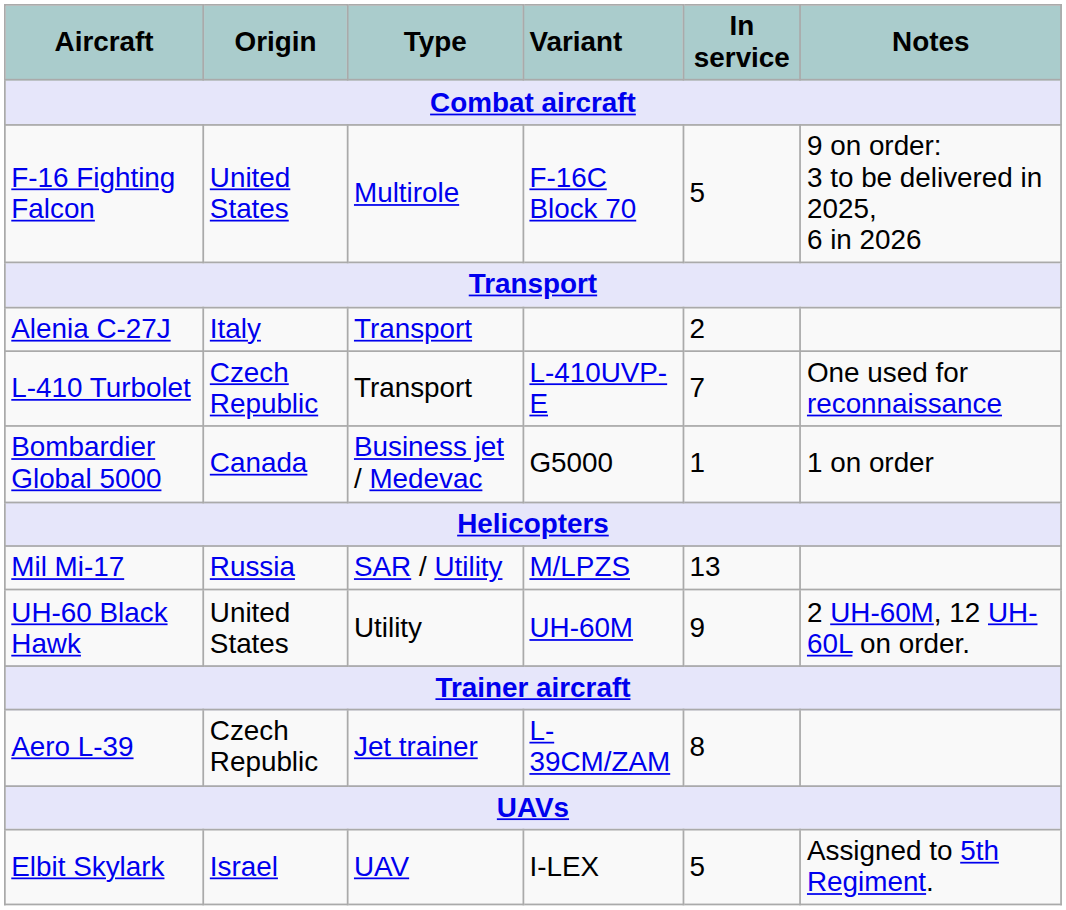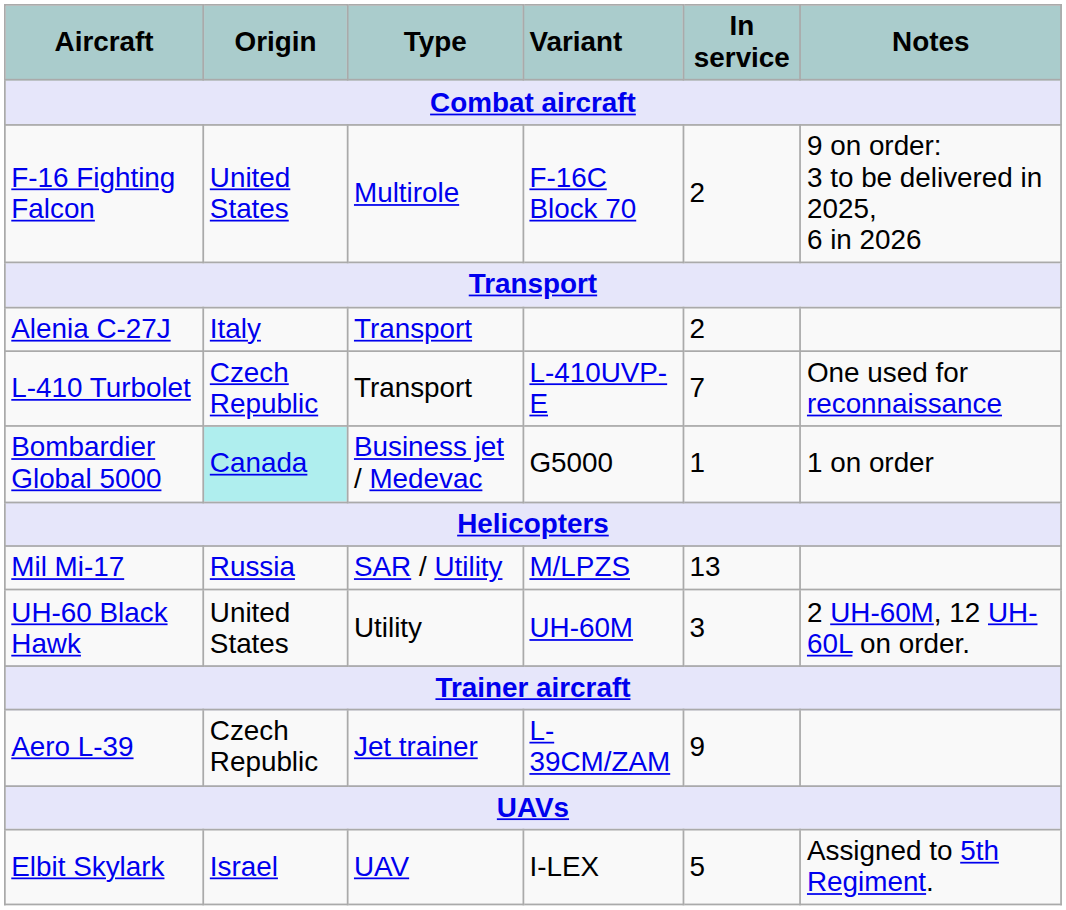(697, 193) 5 -> (697, 193) 2
(259, 463) no background -> (259, 463) paleturquoise background
(697, 627) 9 -> (697, 627) 3
(697, 747) 8 -> (697, 747) 9
